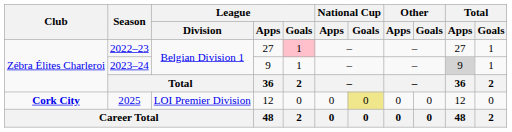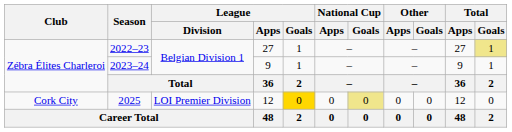(299, 48) pink background -> (299, 48) no background
(491, 48) no background -> (491, 48) khaki background
(460, 65) lightgrey background -> (460, 65) no background
(56, 100) bold -> (56, 100) normal
(299, 100) no background -> (299, 100) gold background
